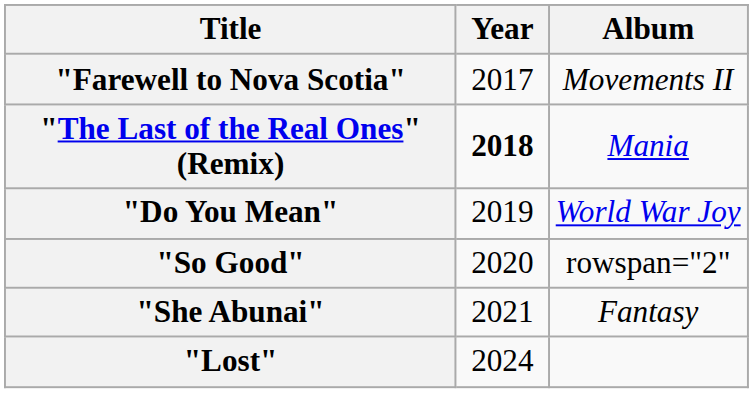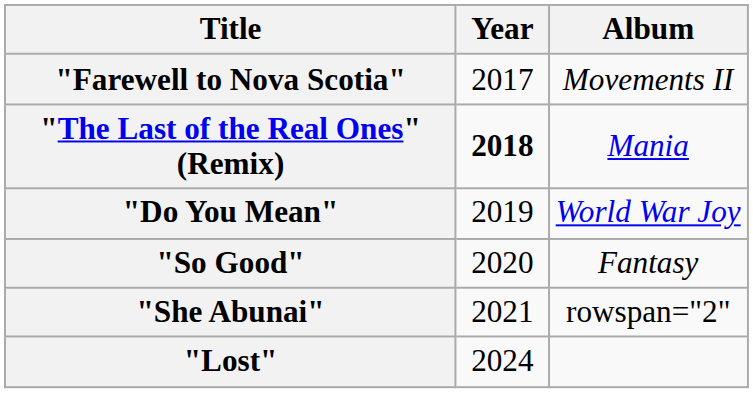(648, 262) rowspan="2" -> (648, 262) Fantasy
(648, 311) Fantasy -> (648, 311) rowspan="2"
